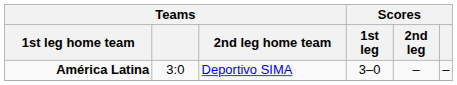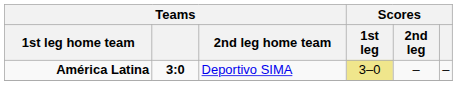(175, 70) normal -> (175, 70) bold
(370, 70) no background -> (370, 70) khaki background
